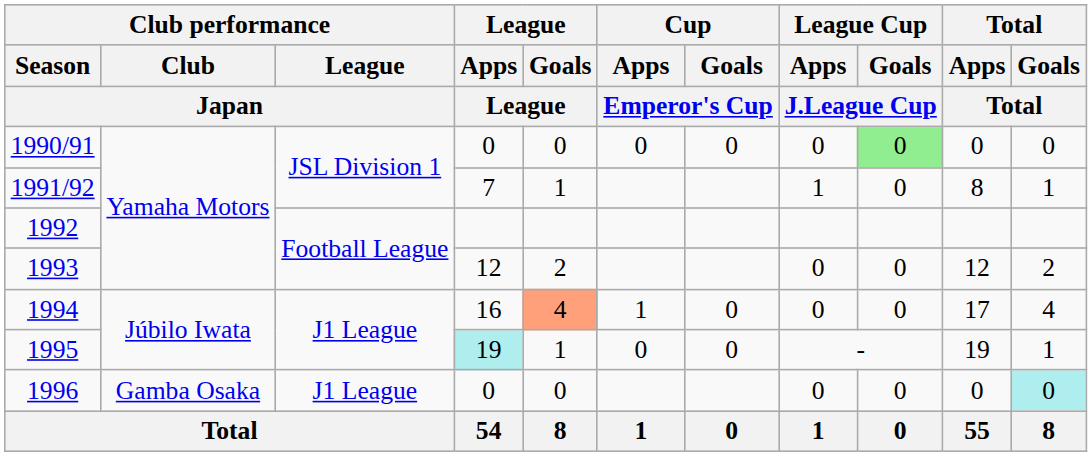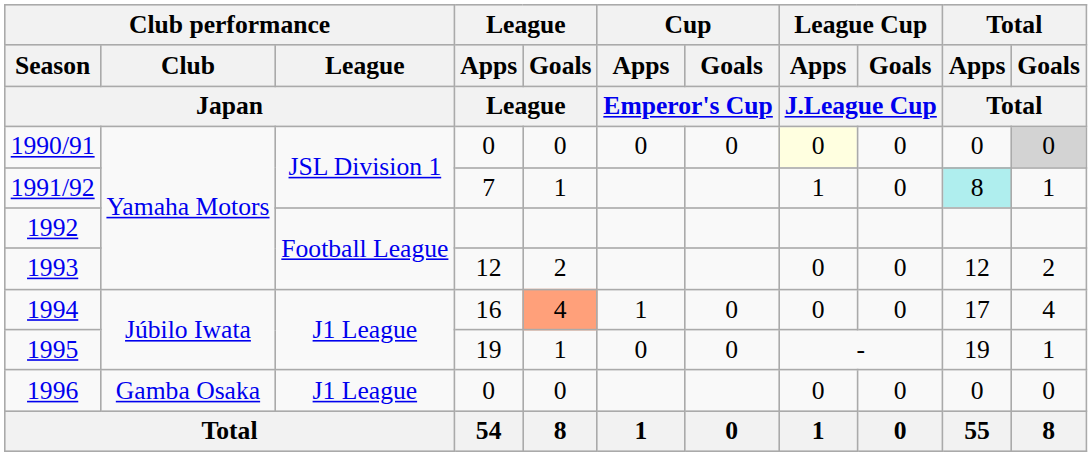(818, 146) no background -> (818, 146) lightyellow background
(900, 146) lightgreen background -> (900, 146) no background
(1049, 146) no background -> (1049, 146) lightgrey background
(977, 187) no background -> (977, 187) paleturquoise background
(489, 349) paleturquoise background -> (489, 349) no background
(1049, 390) paleturquoise background -> (1049, 390) no background
